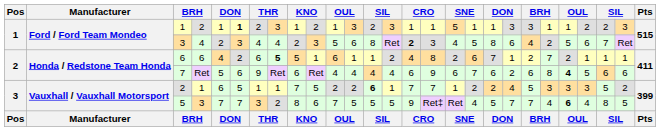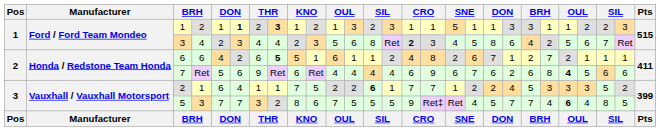(278, 27) normal -> (278, 27) bold
(240, 88) 5 -> (240, 88) 4
